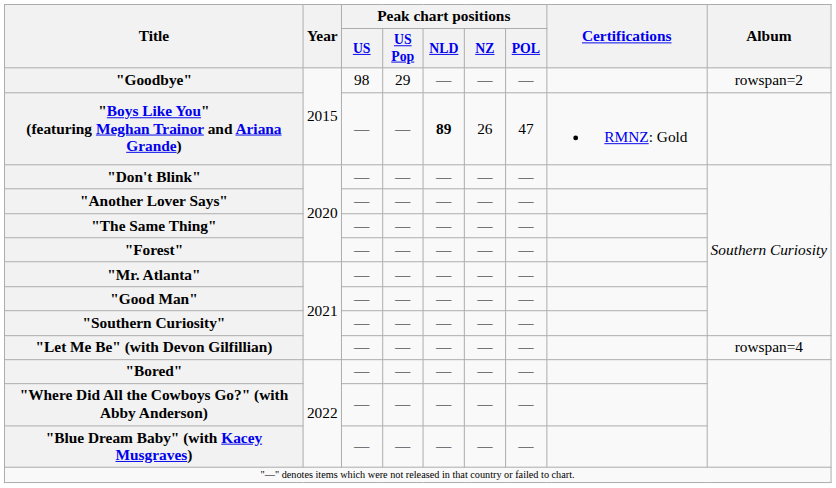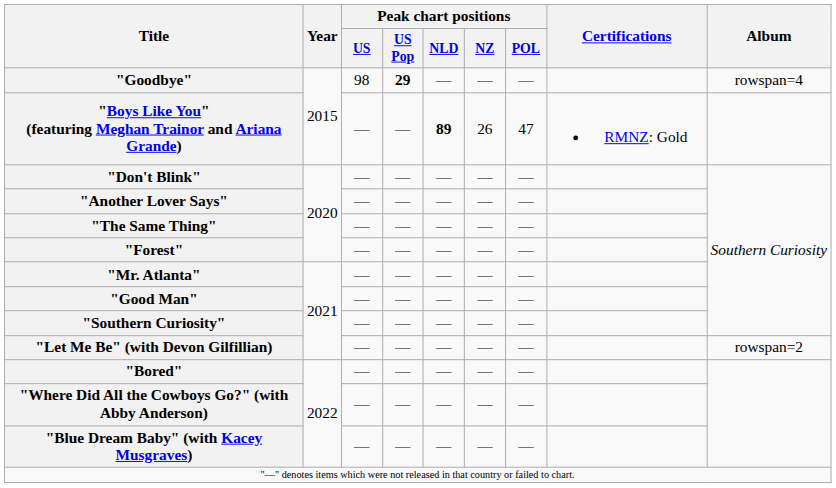(403, 80) normal -> (403, 80) bold
(769, 80) rowspan=2 -> (769, 80) rowspan=4
(769, 347) rowspan=4 -> (769, 347) rowspan=2
